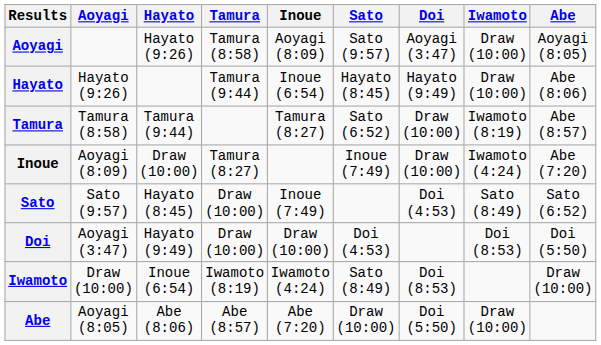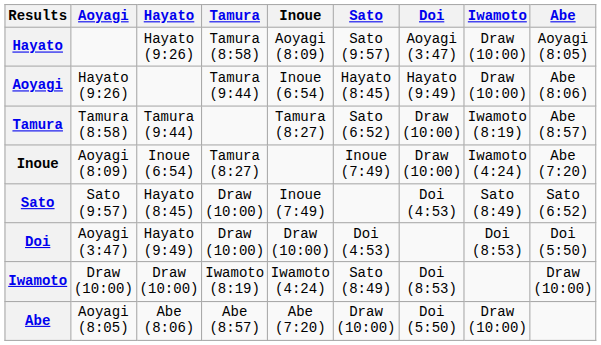(38, 47) Aoyagi -> (38, 47) Hayato
(38, 86) Hayato -> (38, 86) Aoyagi
(169, 164) Draw (10:00) -> (169, 164) Inoue (6:54)
(169, 281) Inoue (6:54) -> (169, 281) Draw (10:00)
